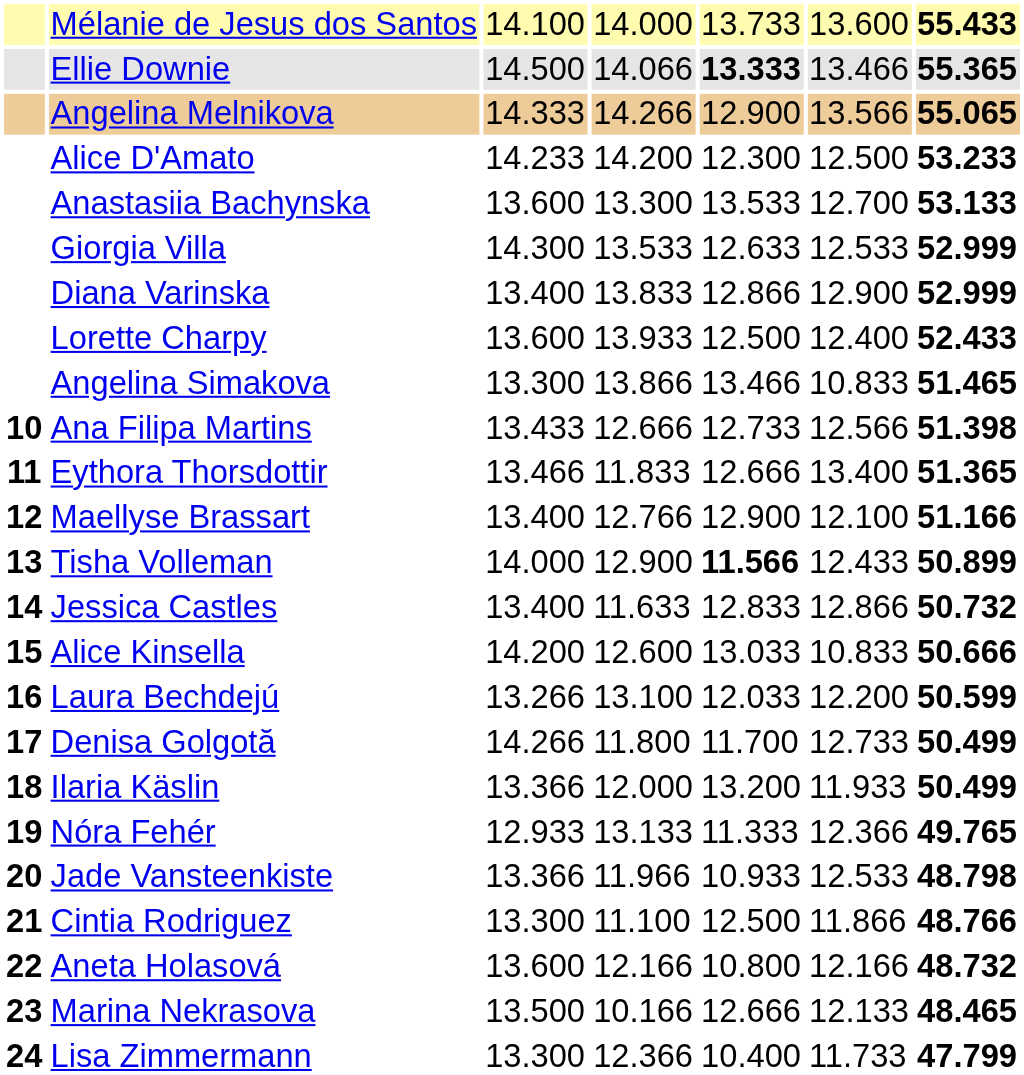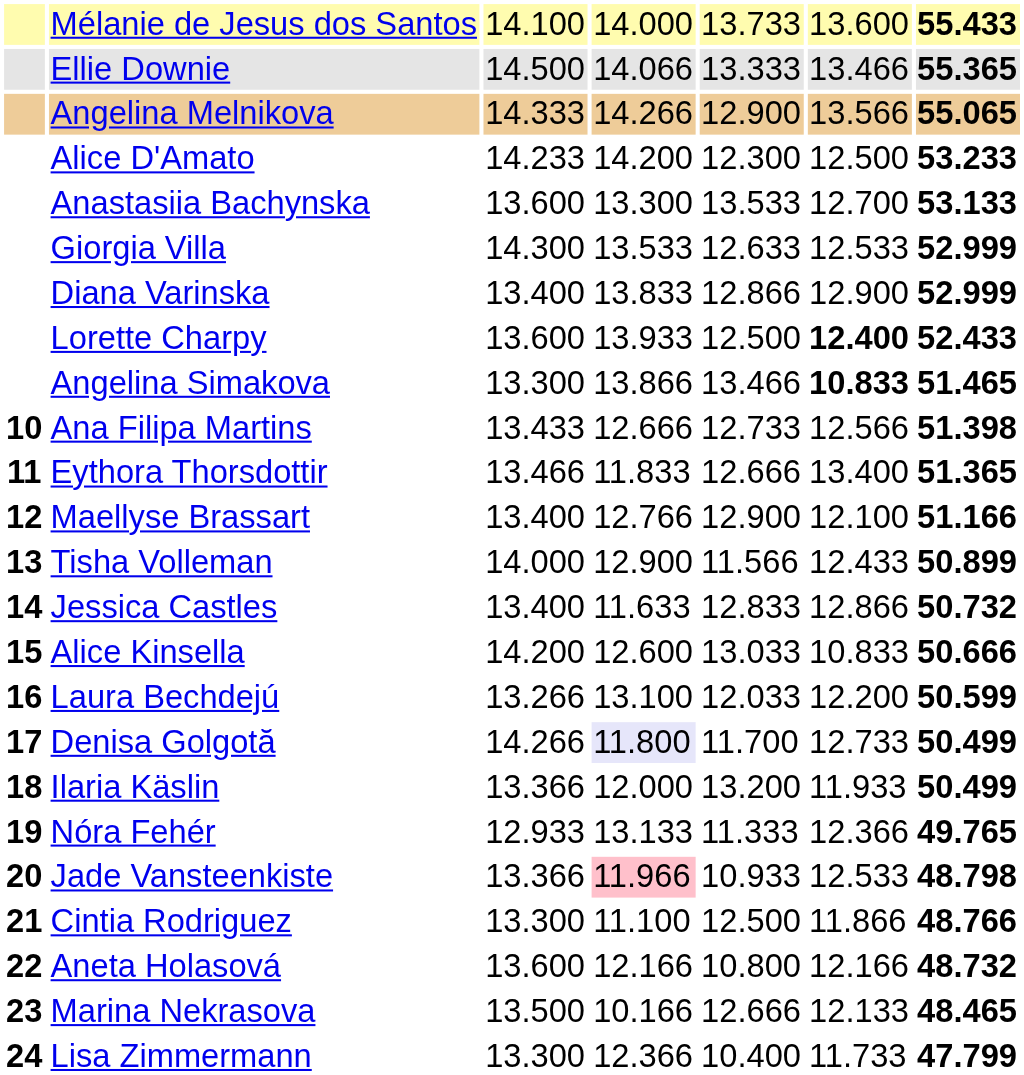(751, 68) bold -> (751, 68) normal
(859, 338) normal -> (859, 338) bold
(859, 382) normal -> (859, 382) bold
(750, 562) bold -> (750, 562) normal
(642, 742) no background -> (642, 742) lavender background
(642, 876) no background -> (642, 876) pink background
